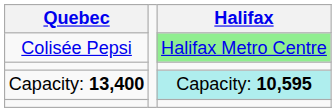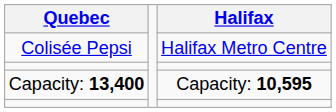(244, 47) lightgreen background -> (244, 47) no background
(244, 84) paleturquoise background -> (244, 84) no background
